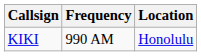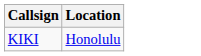- column: (99, 16)
